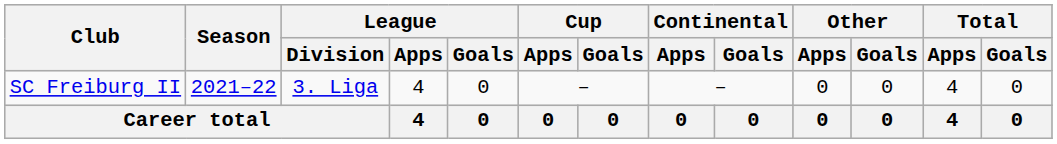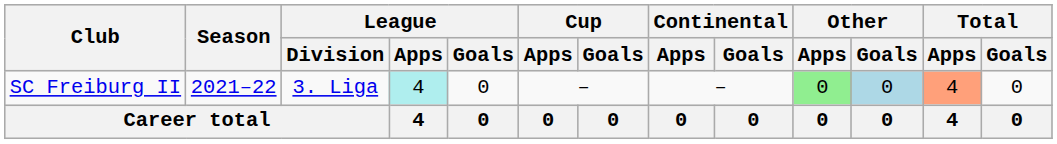(419, 88) no background -> (419, 88) paleturquoise background
(822, 88) no background -> (822, 88) lightgreen background
(887, 88) no background -> (887, 88) lightblue background
(952, 88) no background -> (952, 88) lightsalmon background
